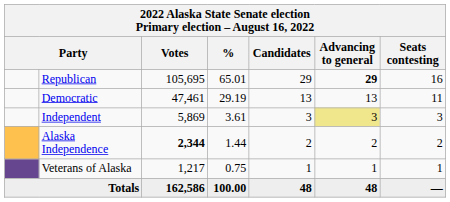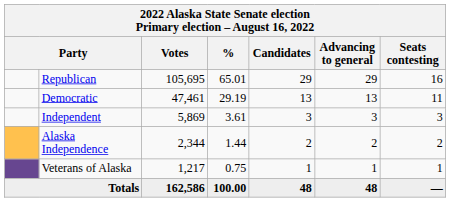(371, 79) bold -> (371, 79) normal
(374, 117) khaki background -> (374, 117) no background
(191, 142) bold -> (191, 142) normal
